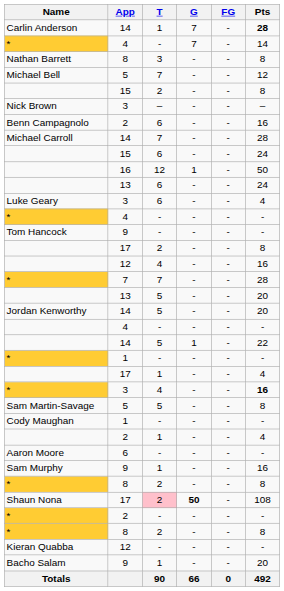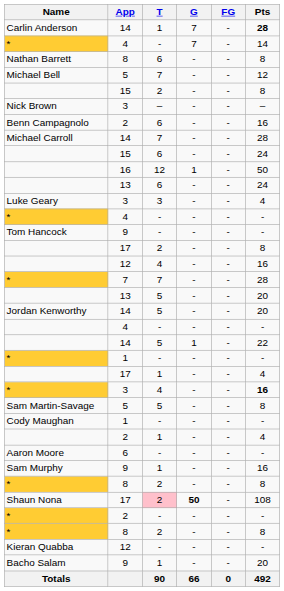(160, 59) 3 -> (160, 59) 6
(160, 201) 6 -> (160, 201) 3
